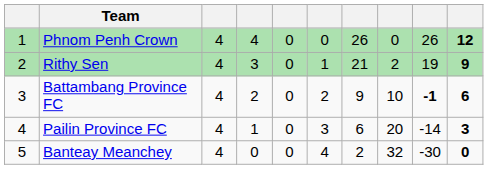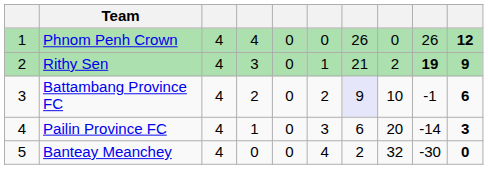(430, 64) normal -> (430, 64) bold
(360, 96) no background -> (360, 96) lavender background
(430, 96) bold -> (430, 96) normal
